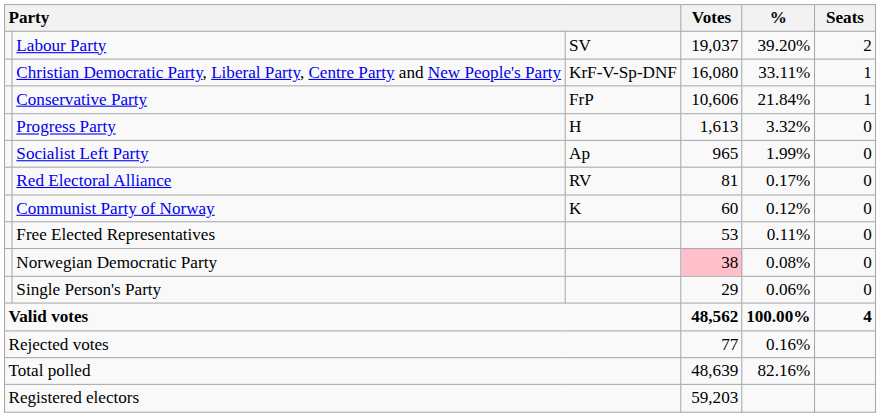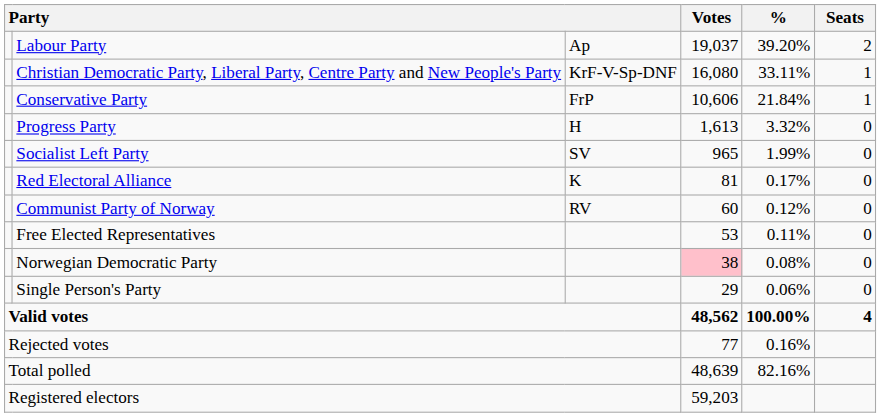(580, 45) SV -> (580, 45) Ap
(580, 153) Ap -> (580, 153) SV
(580, 180) RV -> (575, 180) K
(575, 208) K -> (580, 208) RV
